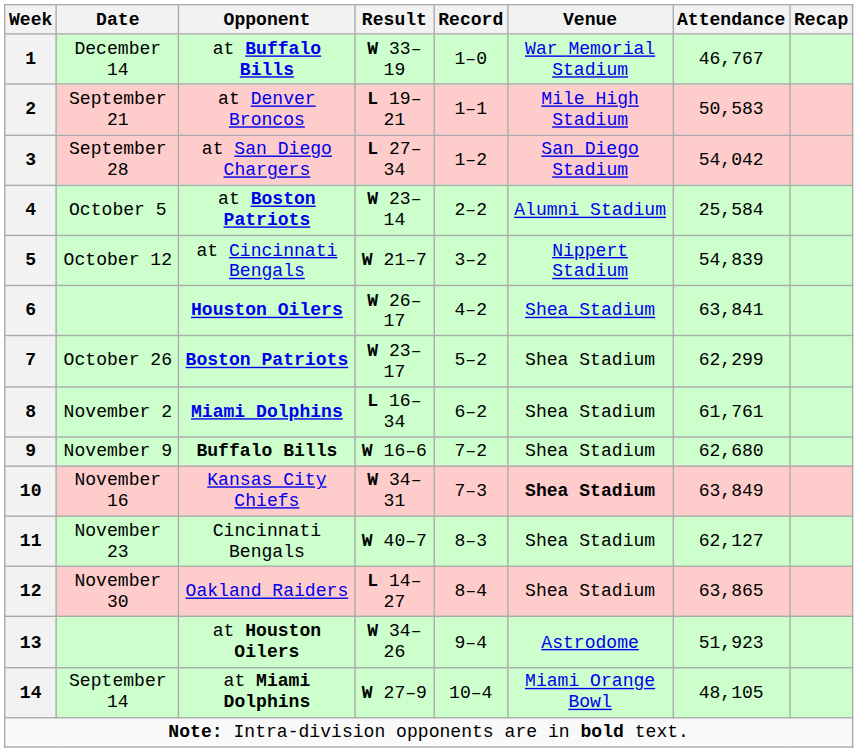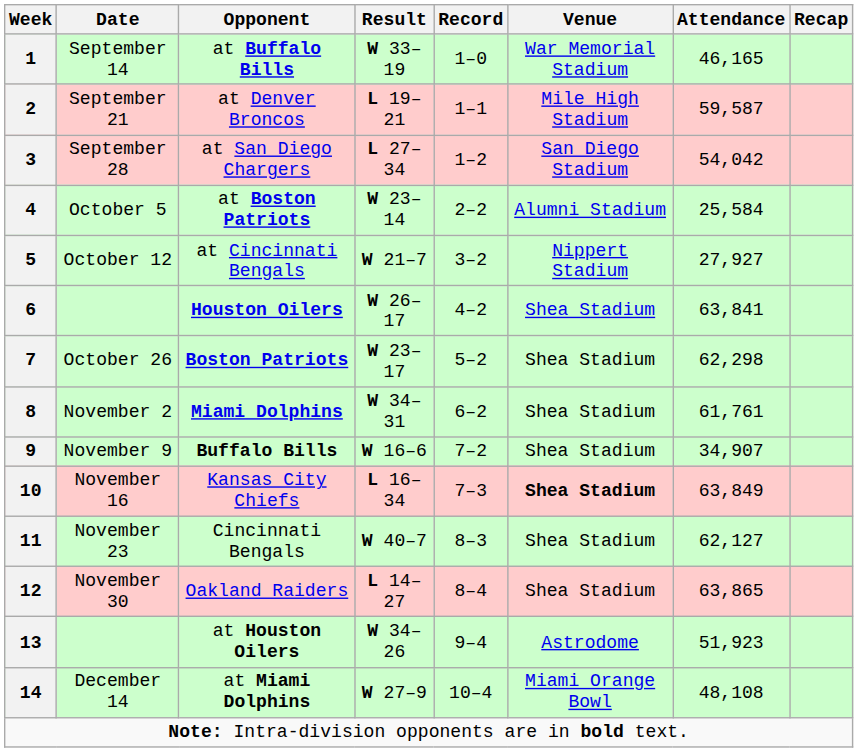(118, 59) December 14 -> (118, 59) September 14
(731, 59) 46,767 -> (731, 59) 46,165
(731, 110) 50,583 -> (731, 110) 59,587
(731, 260) 54,839 -> (731, 260) 27,927
(731, 361) 62,299 -> (731, 361) 62,298
(394, 411) L 16–34 -> (394, 411) W 34–31
(731, 451) 62,680 -> (731, 451) 34,907
(394, 491) W 34–31 -> (394, 491) L 16–34
(118, 692) September 14 -> (118, 692) December 14
(731, 692) 48,105 -> (731, 692) 48,108
